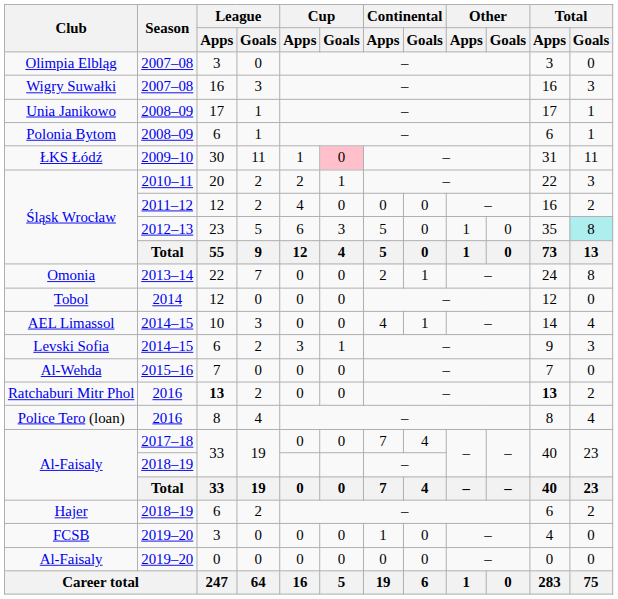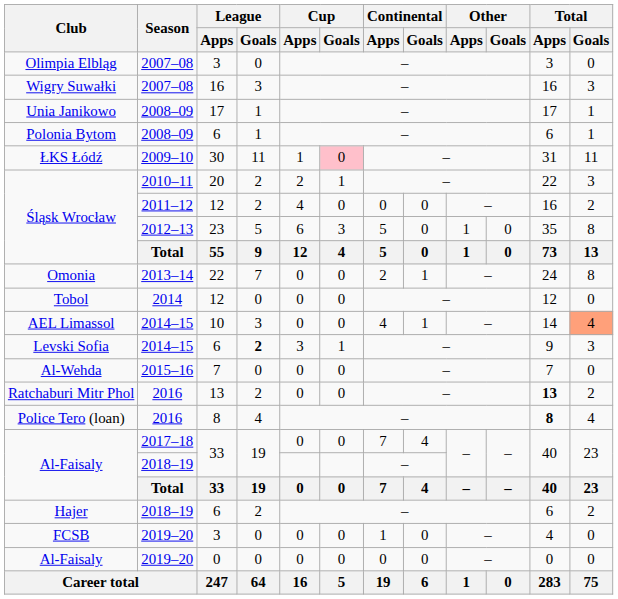(591, 228) paleturquoise background -> (591, 228) no background
(591, 323) no background -> (591, 323) lightsalmon background
(258, 346) normal -> (258, 346) bold
(217, 393) bold -> (217, 393) normal
(549, 417) normal -> (549, 417) bold
